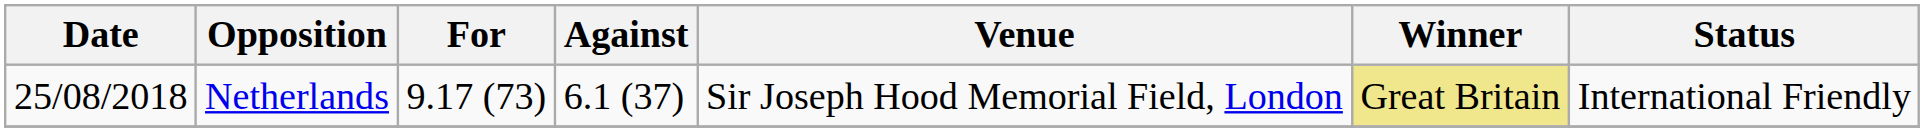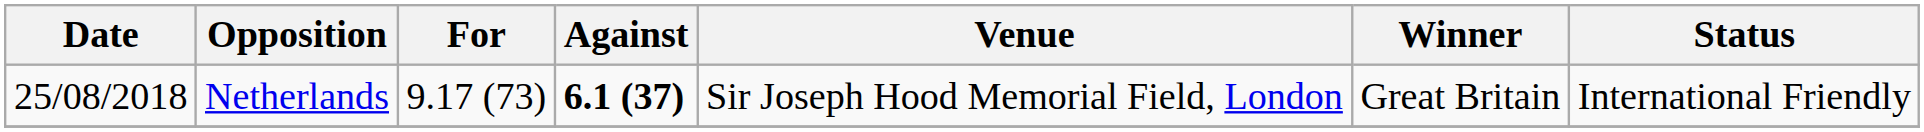(624, 95) normal -> (624, 95) bold
(1460, 95) khaki background -> (1460, 95) no background
